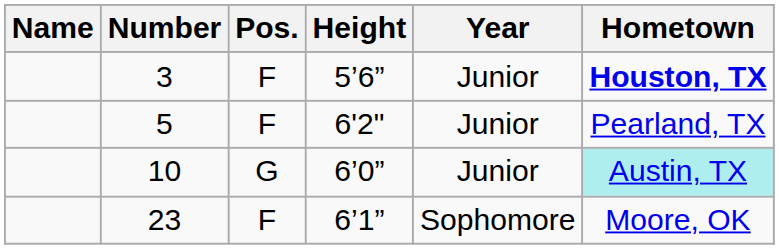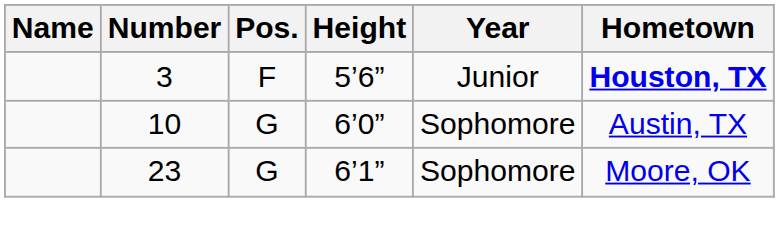- row: (164, 123)
(498, 171) Junior -> (498, 123) Sophomore
(678, 171) paleturquoise background -> (678, 123) no background
(267, 219) F -> (267, 171) G
